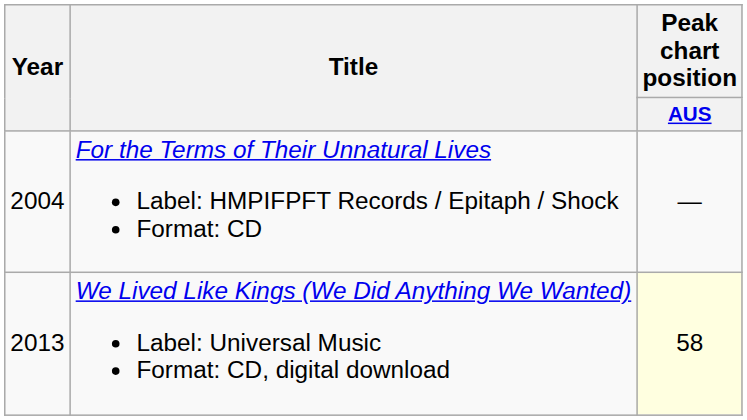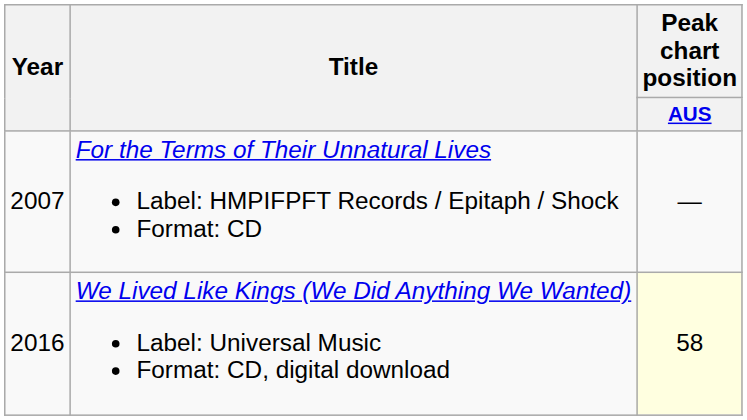(37, 201) 2004 -> (37, 201) 2007
(37, 343) 2013 -> (37, 343) 2016
